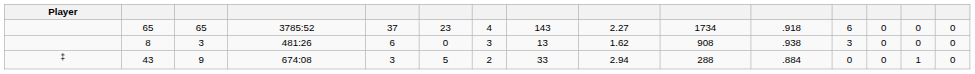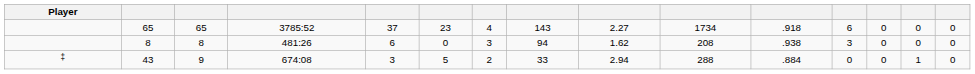(201, 43) 3 -> (201, 43) 8
(543, 43) 13 -> (543, 43) 94
(705, 43) 908 -> (705, 43) 208
